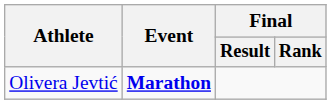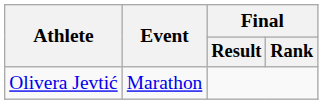(169, 83) bold -> (165, 83) normal
